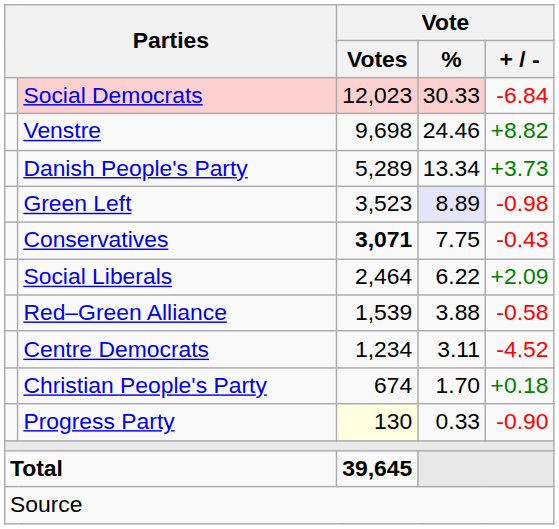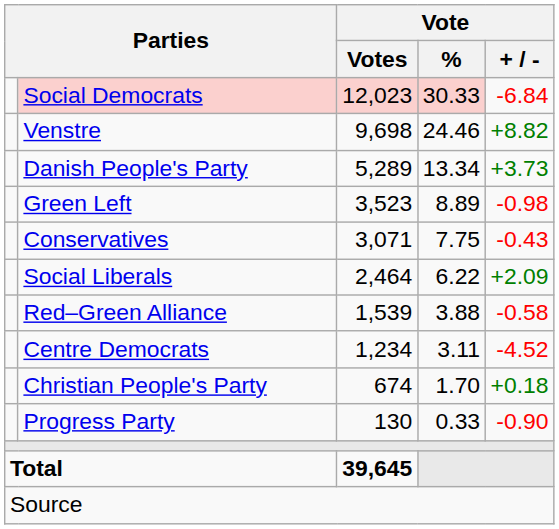(458, 204) lavender background -> (458, 204) no background
(384, 240) bold -> (384, 240) normal
(393, 421) lightyellow background -> (393, 421) no background
